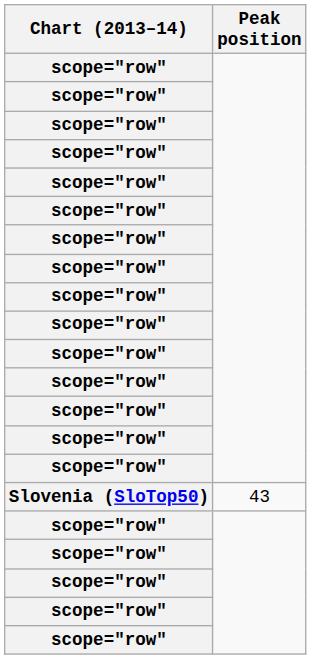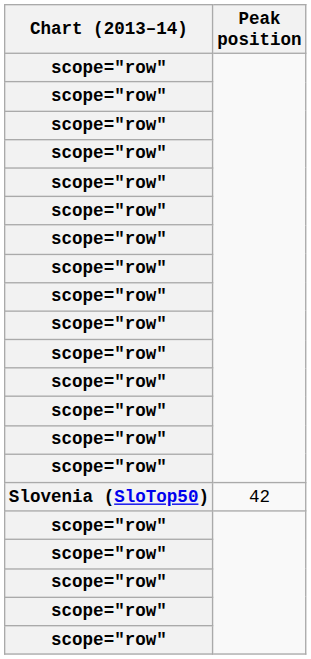(259, 497) 43 -> (259, 497) 42
